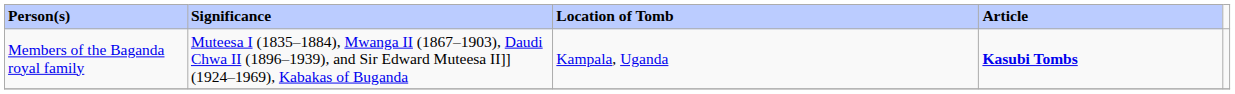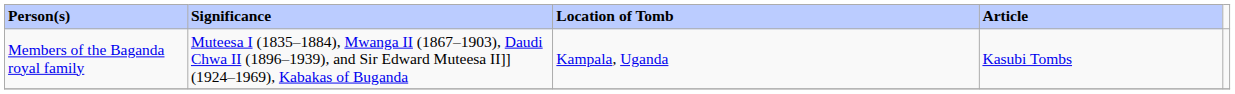(1030, 58) bold -> (1027, 58) normal
